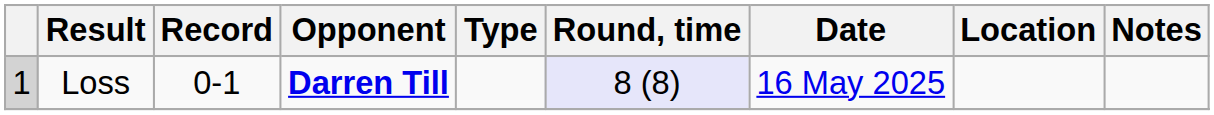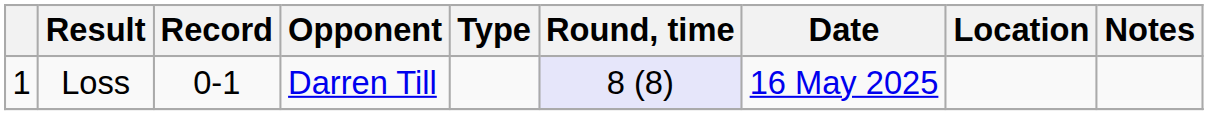(22, 82) lightgrey background -> (22, 82) no background
(368, 82) bold -> (362, 82) normal
